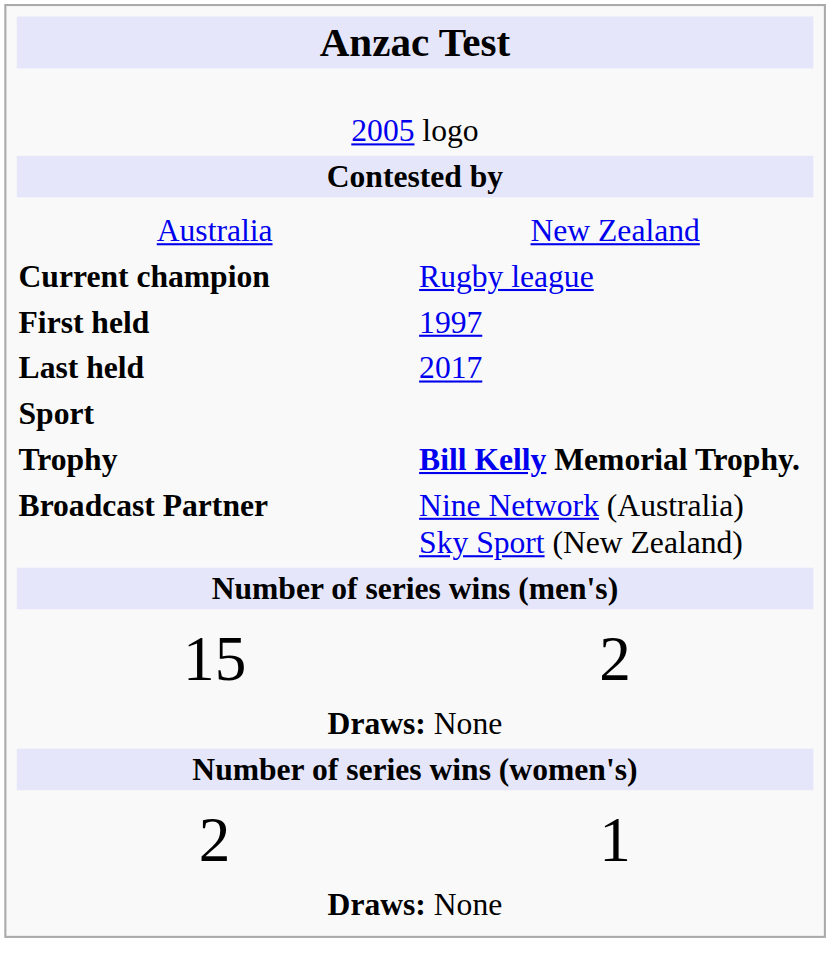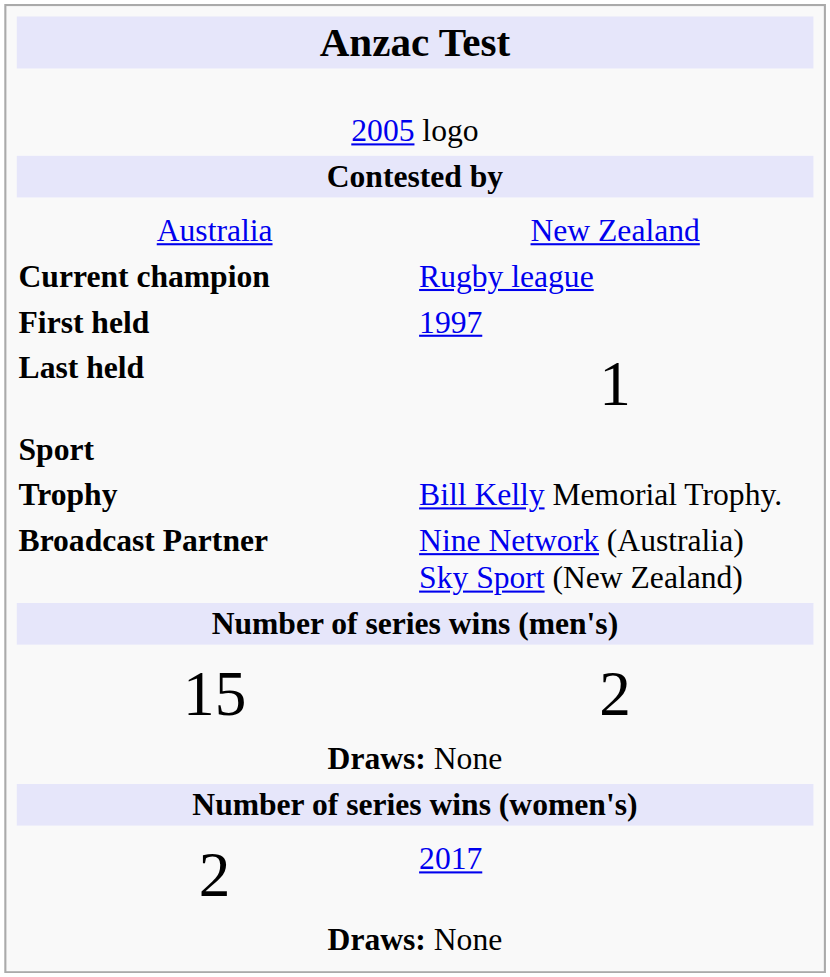(451, 367) 2017 -> (615, 385) 1
(610, 459) bold -> (601, 494) normal
(615, 840) 1 -> (451, 858) 2017
